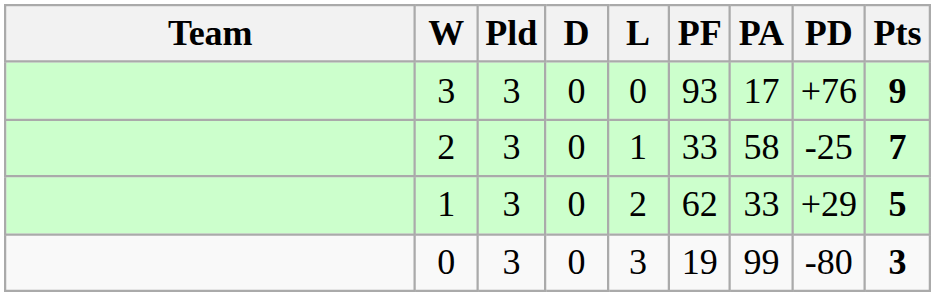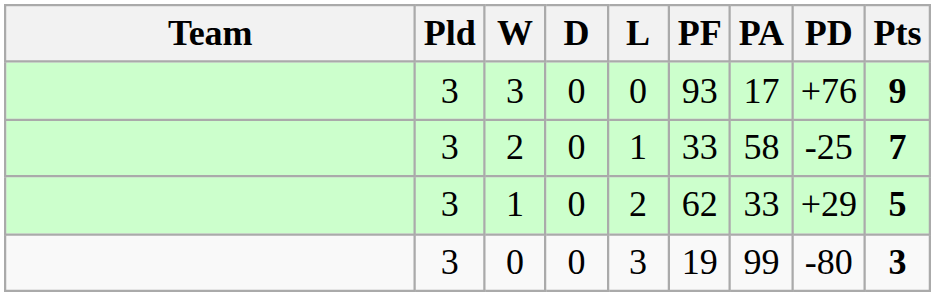columns swapped: (511, 33) <-> (446, 33)
